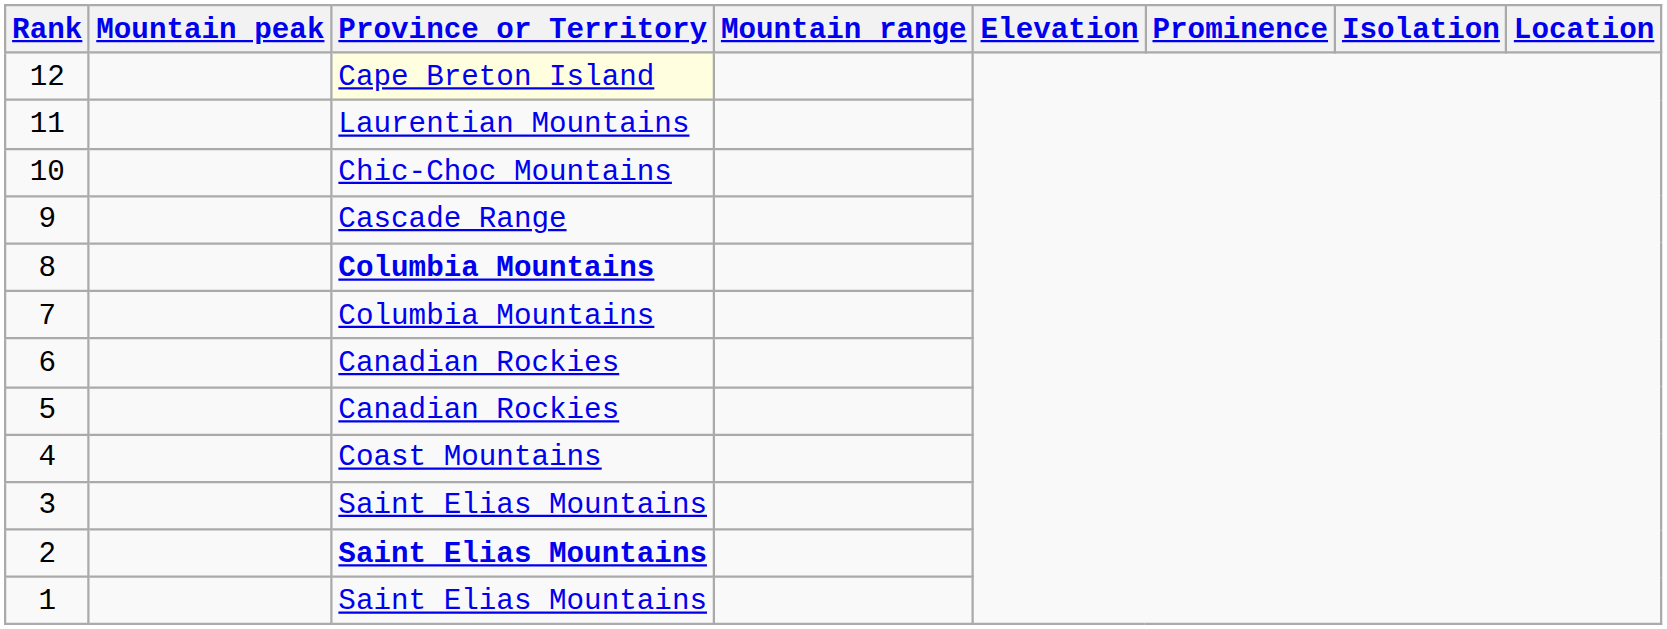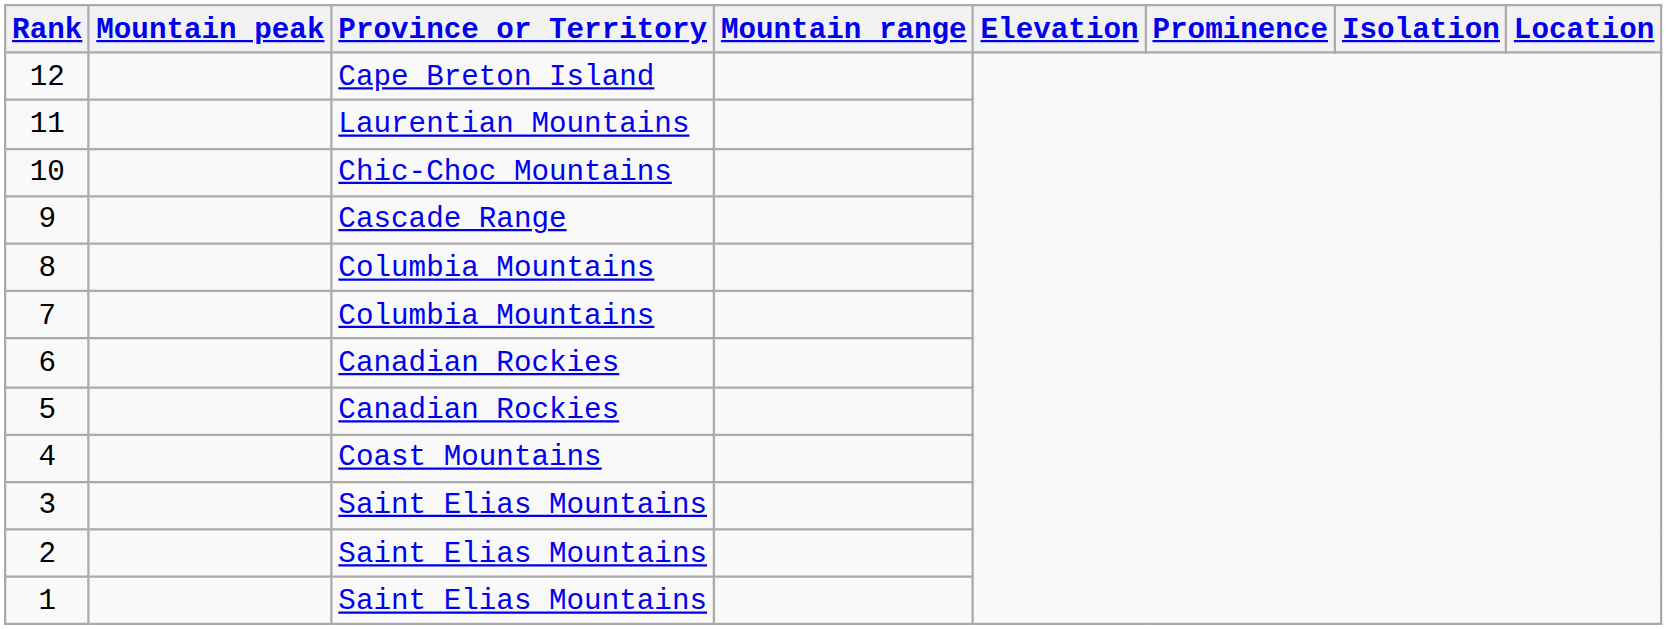(496, 77) lightyellow background -> (496, 77) no background
(496, 267) bold -> (496, 267) normal
(523, 553) bold -> (523, 553) normal
